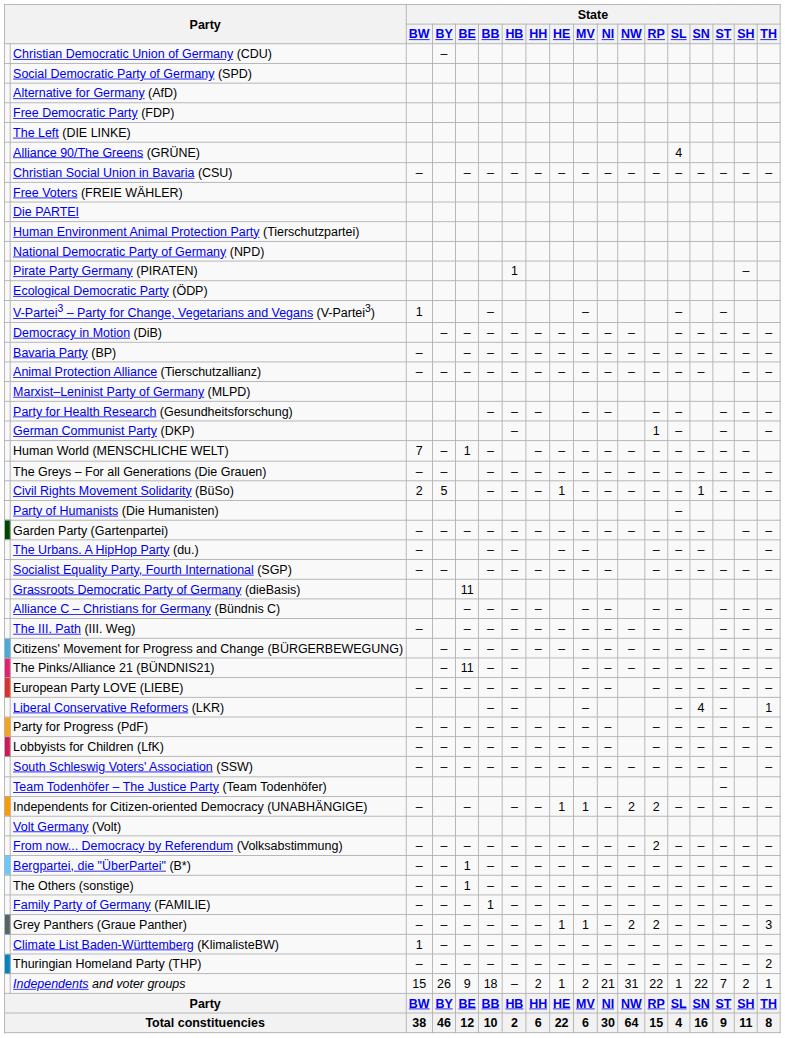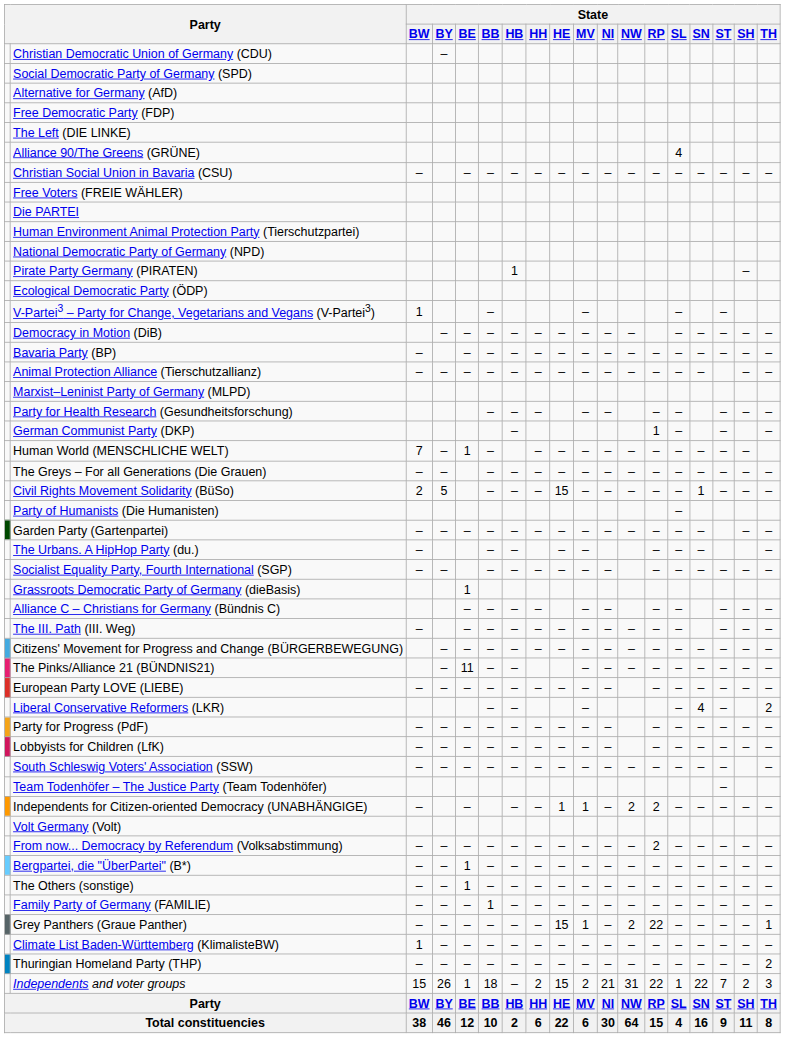(562, 491) 1 -> (562, 491) 15
(467, 589) 11 -> (467, 589) 1
(769, 708) 1 -> (769, 708) 2
(562, 925) 1 -> (562, 925) 15
(656, 925) 2 -> (656, 925) 22
(769, 925) 3 -> (769, 925) 1
(467, 984) 9 -> (467, 984) 1
(562, 984) 1 -> (562, 984) 15
(769, 984) 1 -> (769, 984) 3
